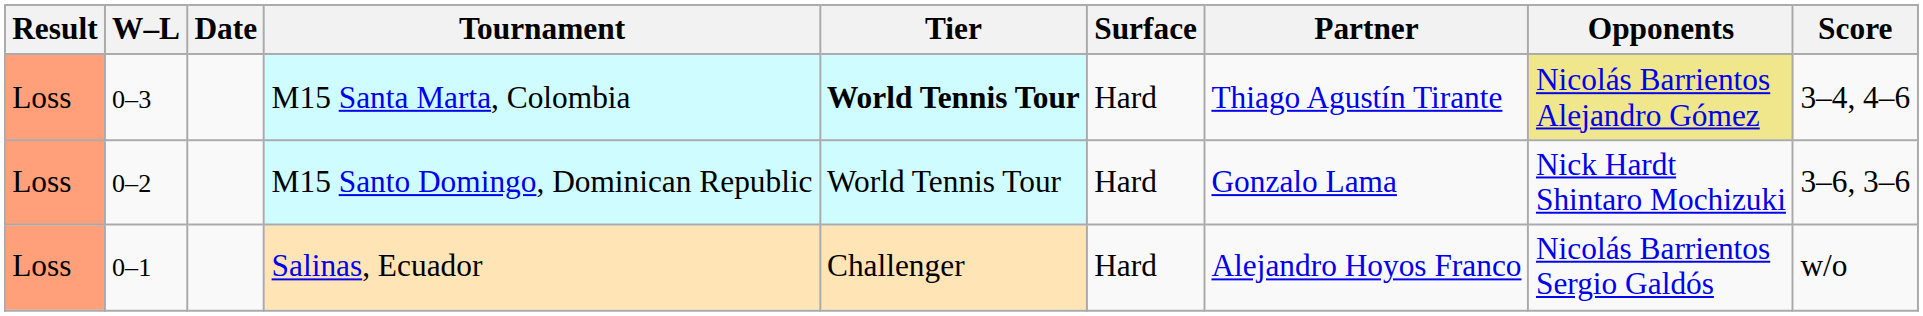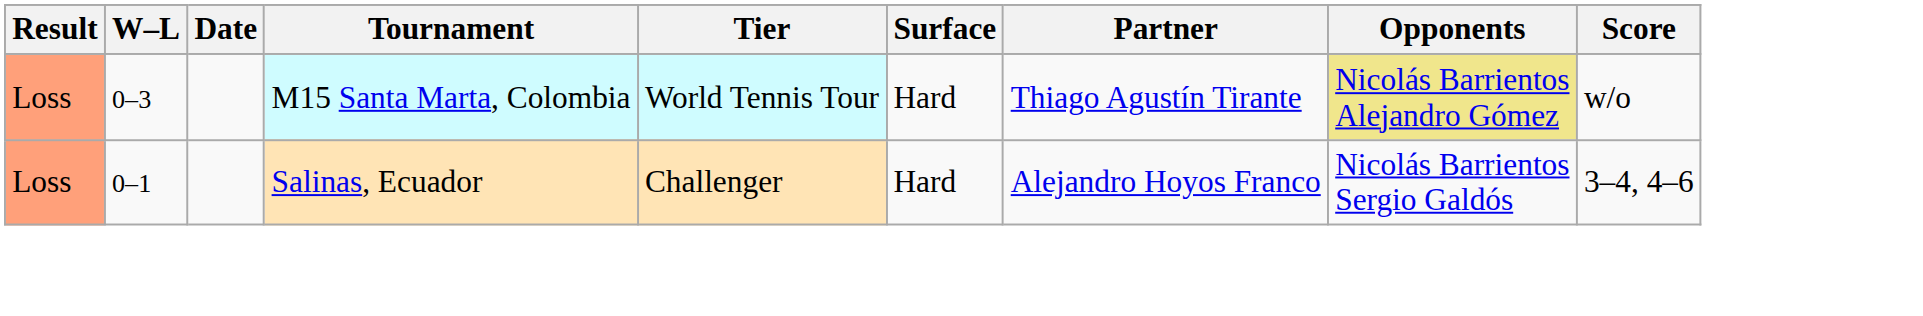(953, 96) bold -> (762, 96) normal
(1855, 96) 3–4, 4–6 -> (1607, 96) w/o
- row: (542, 181)
(1824, 266) w/o -> (1639, 181) 3–4, 4–6
